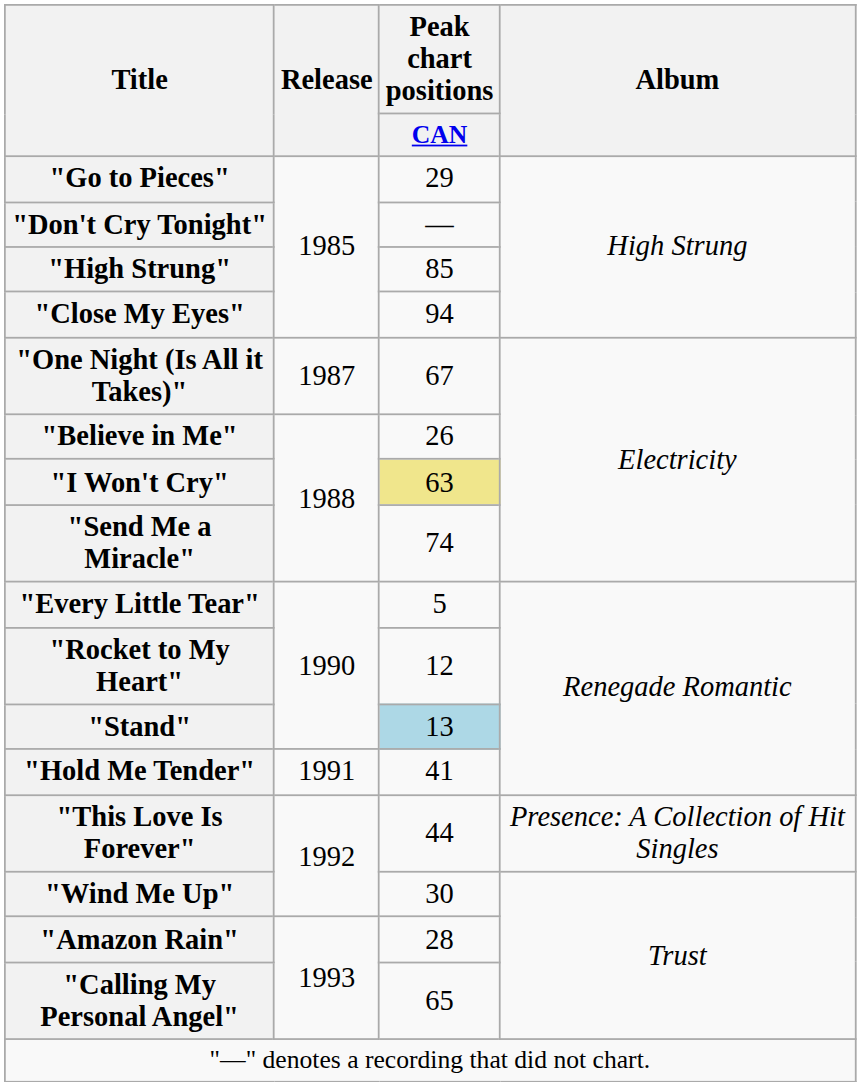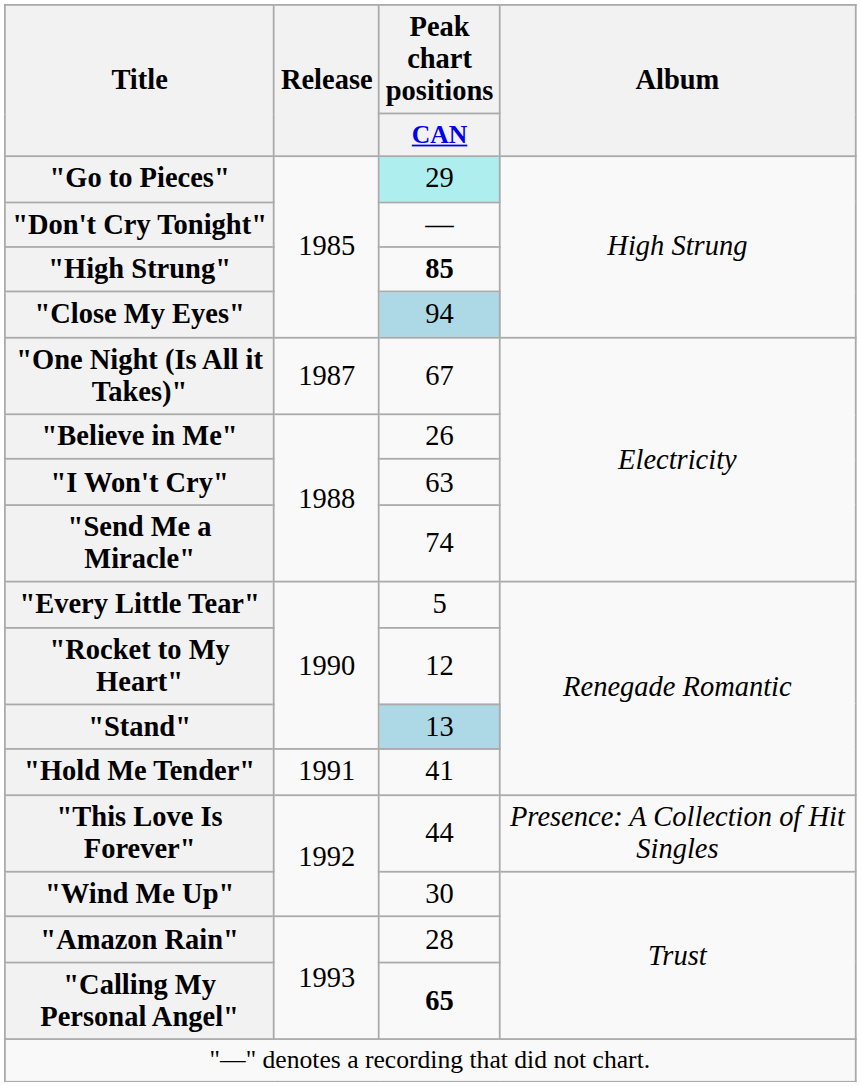(440, 178) no background -> (440, 178) paleturquoise background
(440, 268) normal -> (440, 268) bold
(440, 314) no background -> (440, 314) lightblue background
(440, 481) khaki background -> (440, 481) no background
(440, 1000) normal -> (440, 1000) bold
